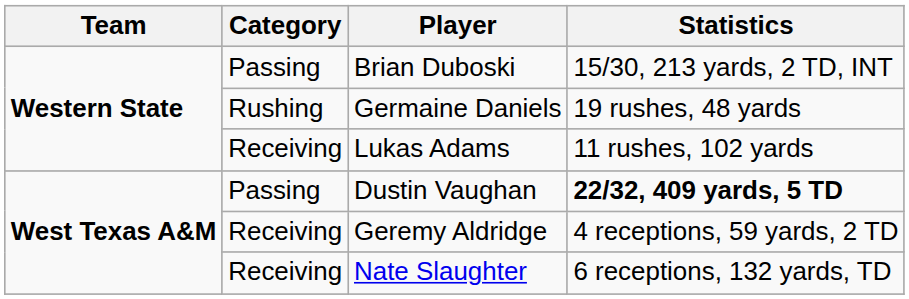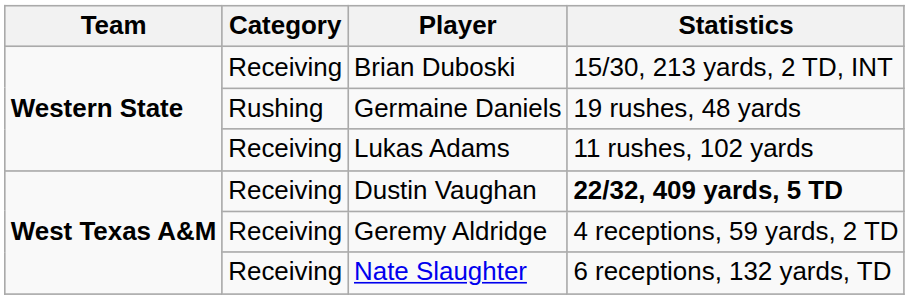(274, 67) Passing -> (285, 67) Receiving
(274, 190) Passing -> (285, 190) Receiving
